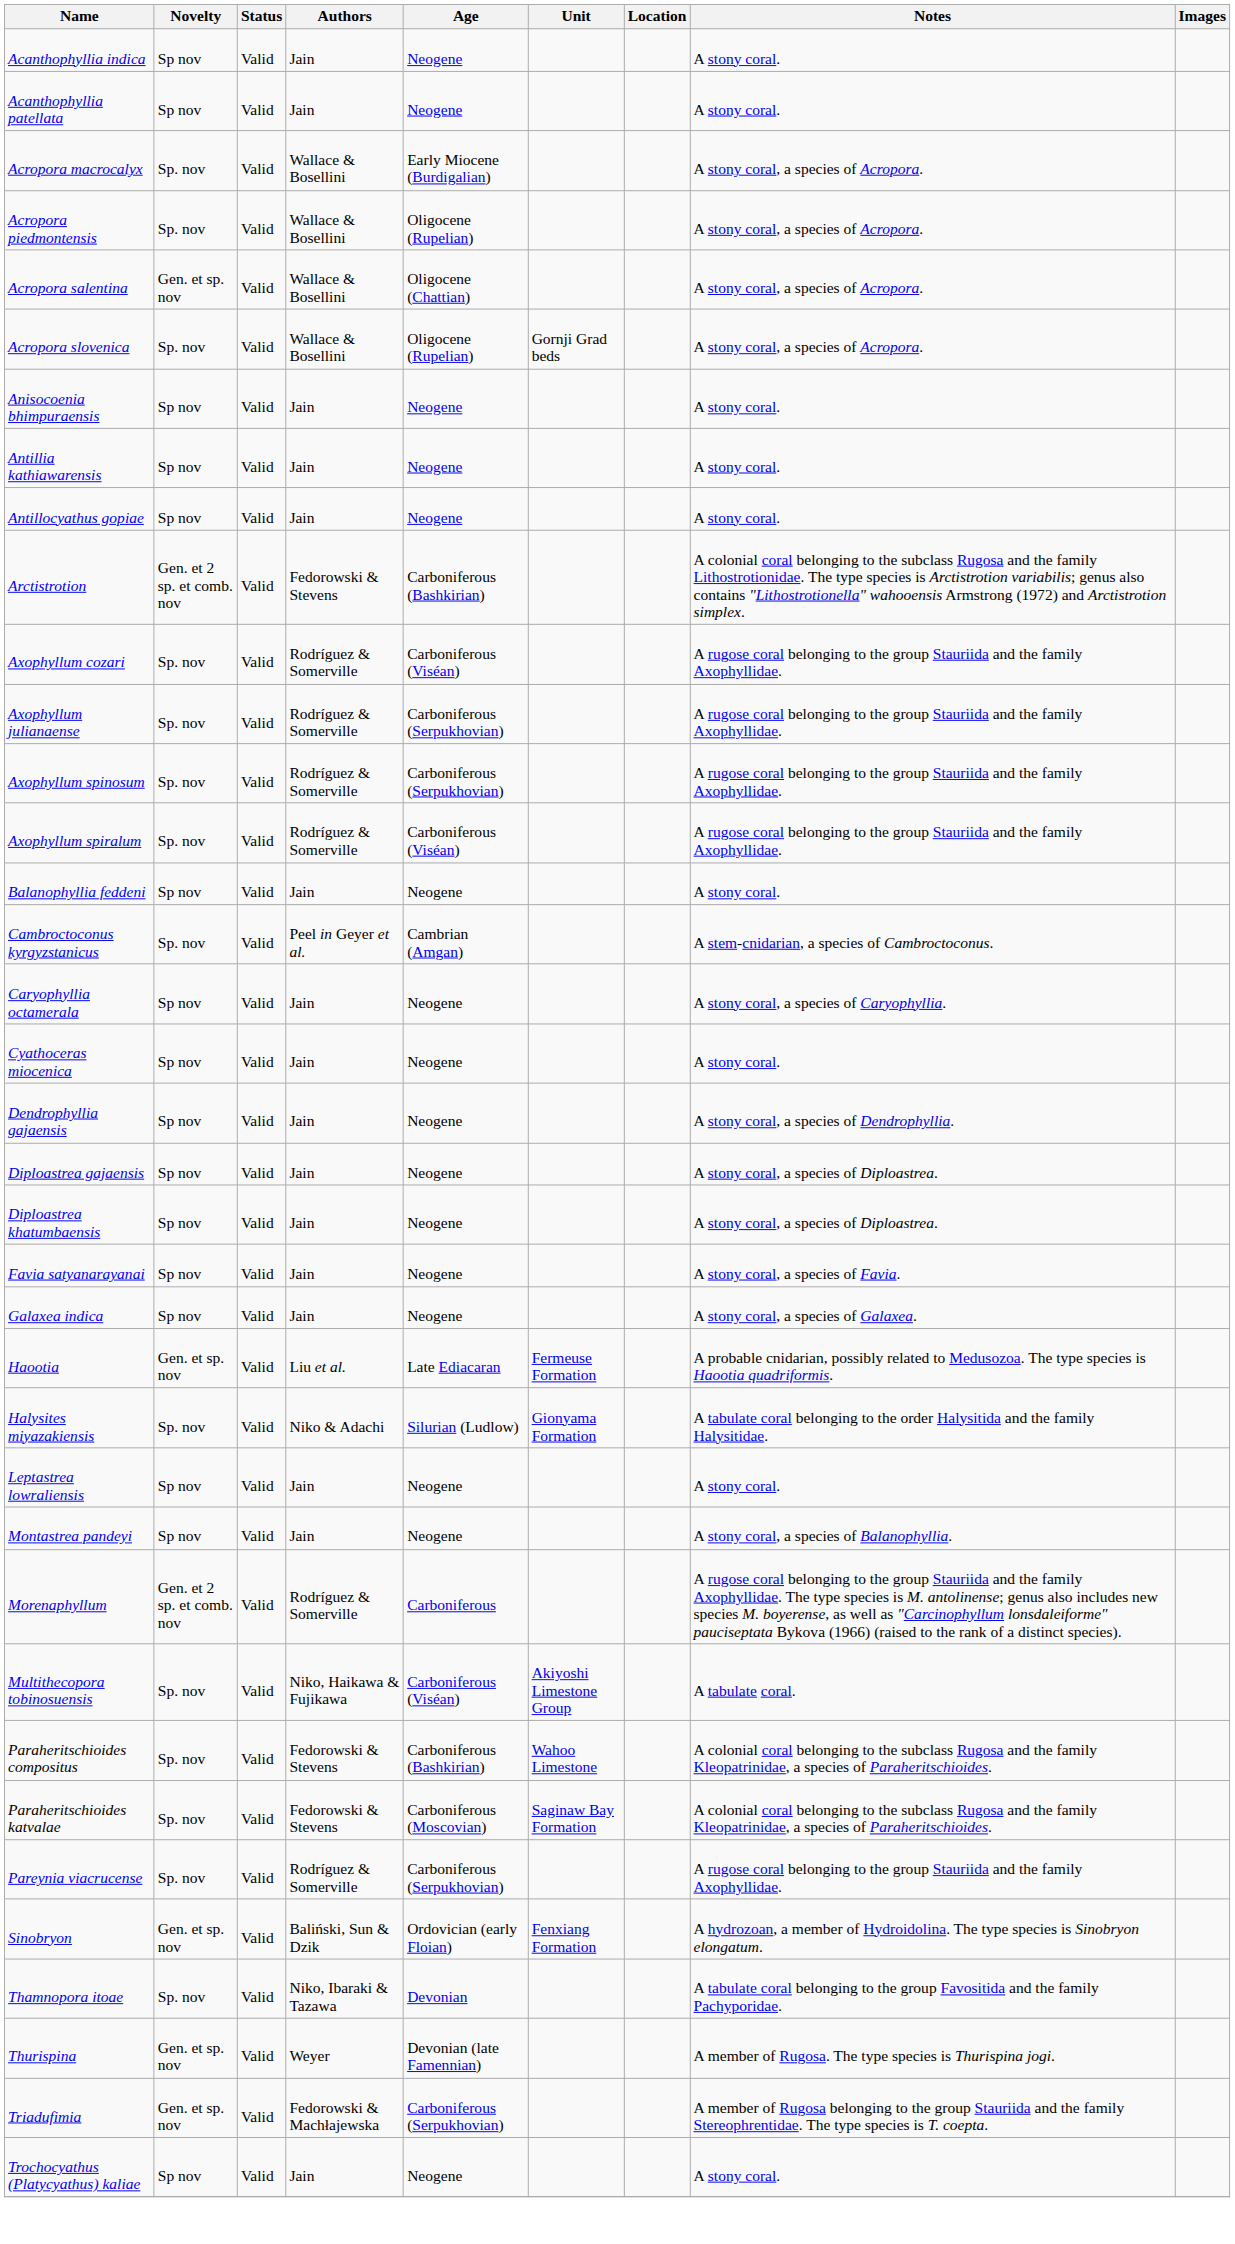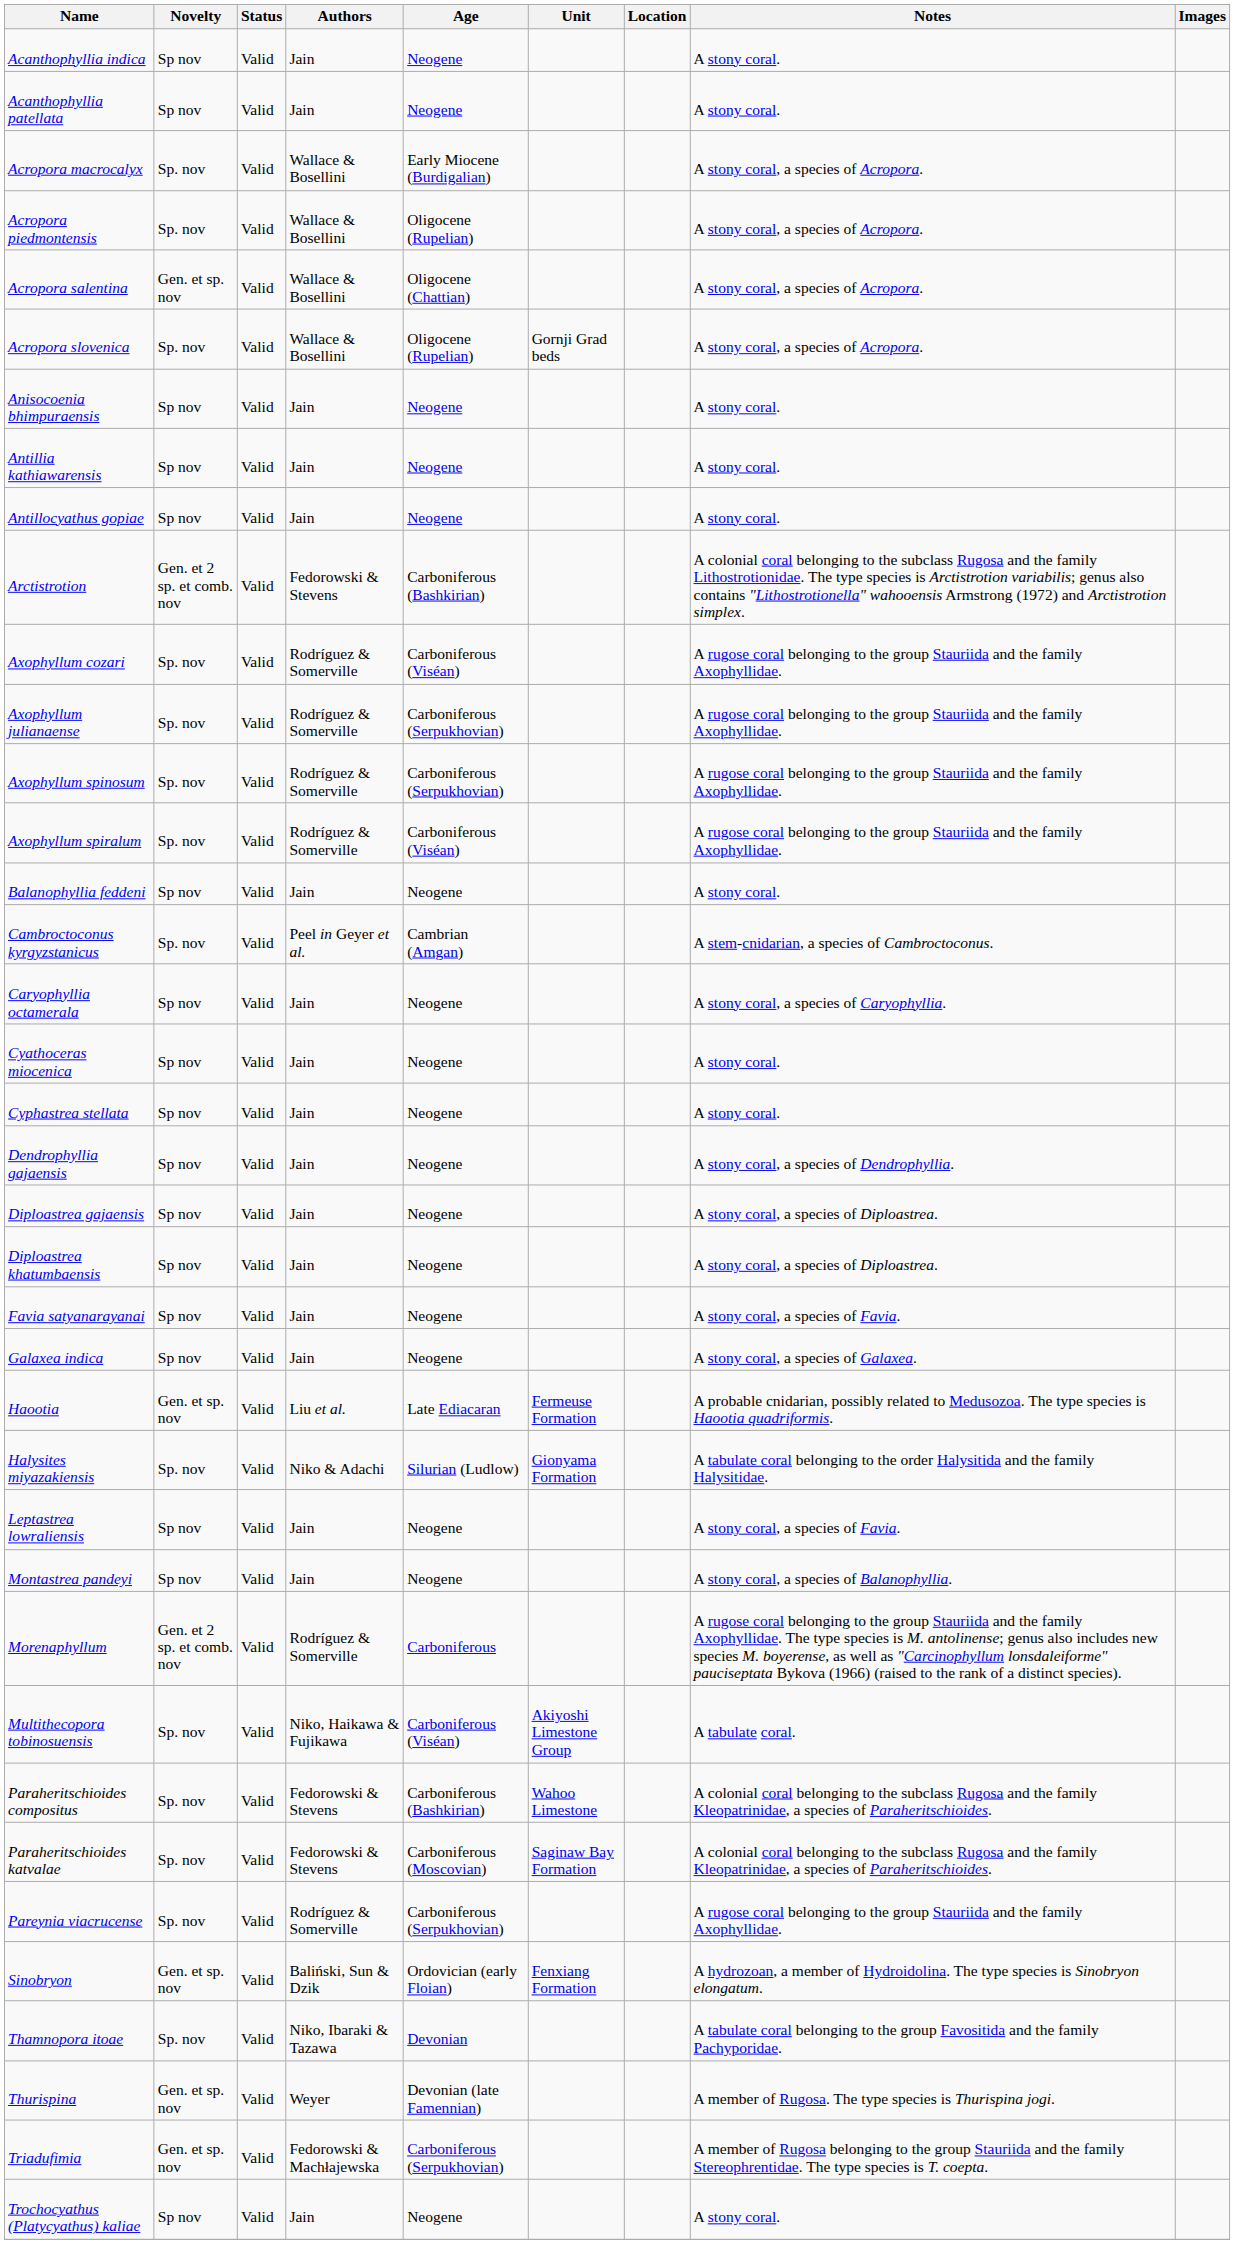+ row: (68, 1113)
(737, 1486) A stony coral. -> (797, 1528) A stony coral, a species of Favia.
